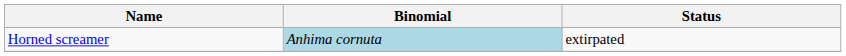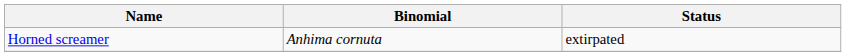(334, 39) lightblue background -> (334, 39) no background
